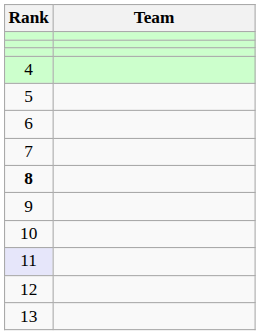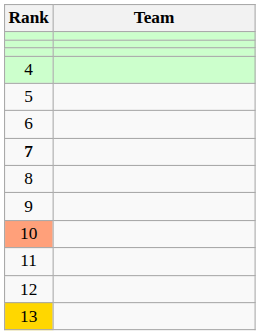(29, 151) normal -> (29, 151) bold
(29, 179) bold -> (29, 179) normal
(29, 233) no background -> (29, 233) lightsalmon background
(29, 261) lavender background -> (29, 261) no background
(29, 316) no background -> (29, 316) gold background
